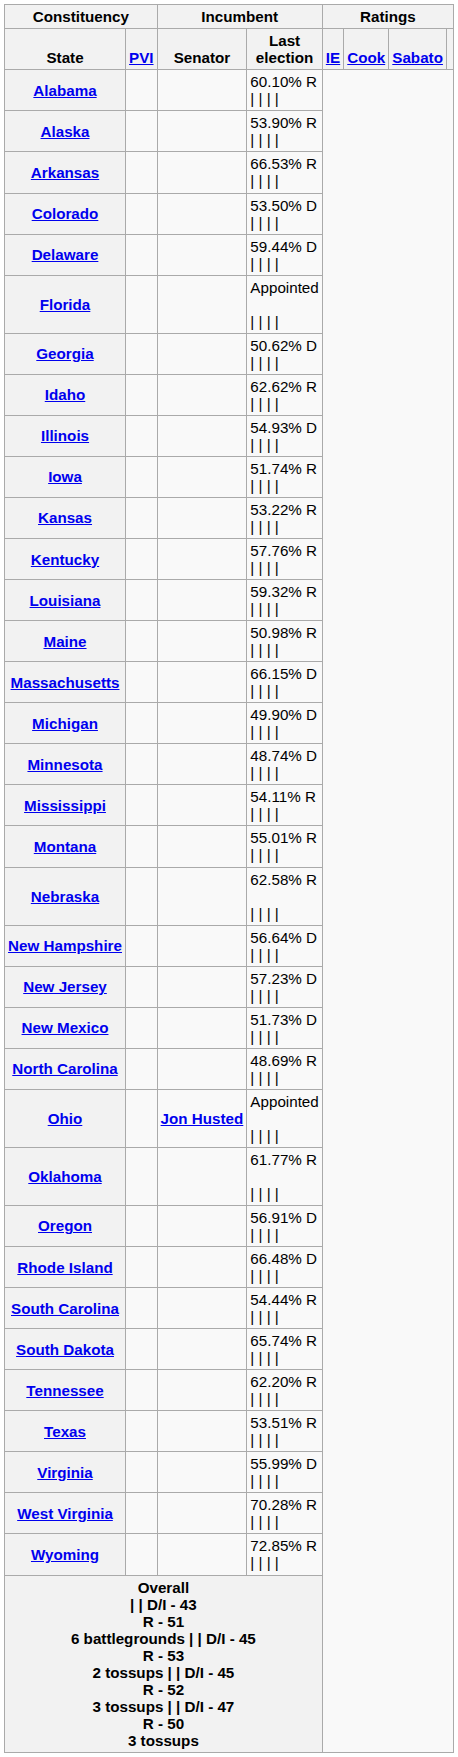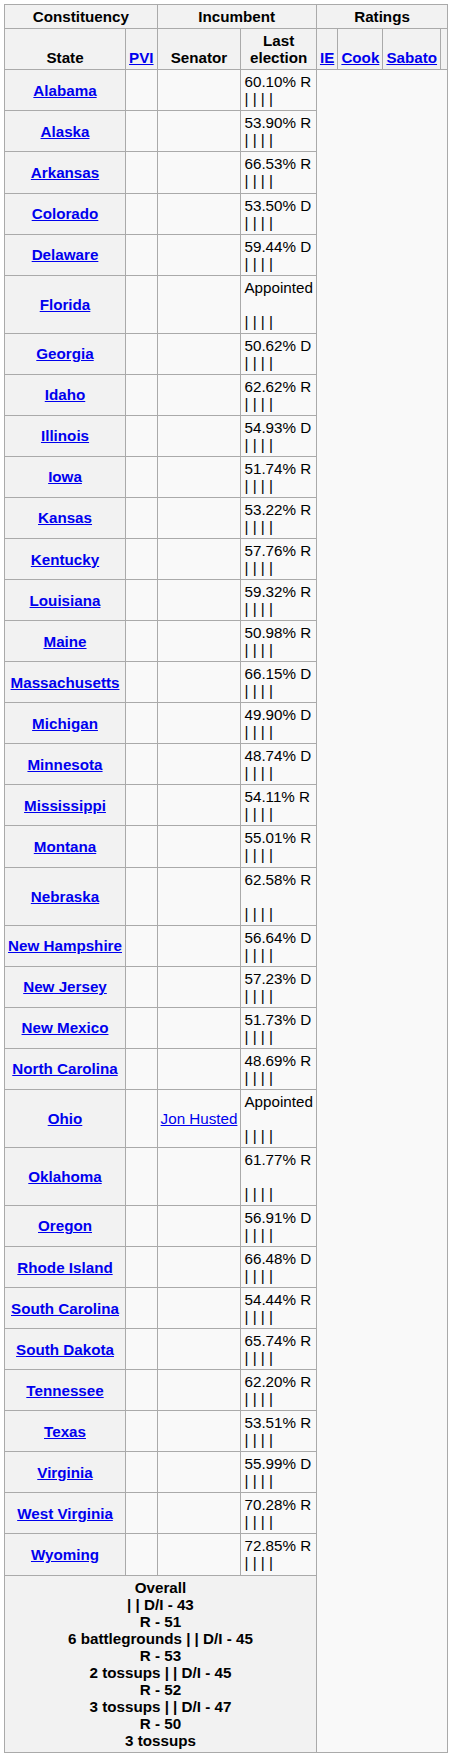(202, 1118) bold -> (199, 1118) normal
